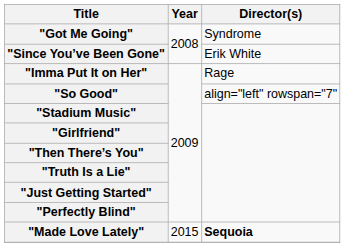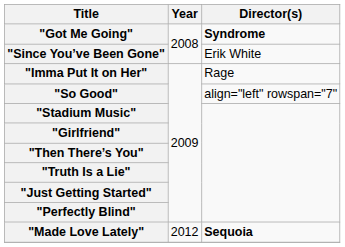(233, 34) normal -> (235, 34) bold
(185, 232) 2015 -> (185, 232) 2012
